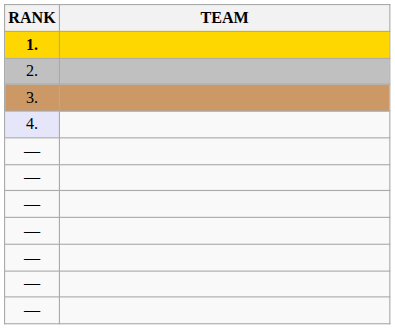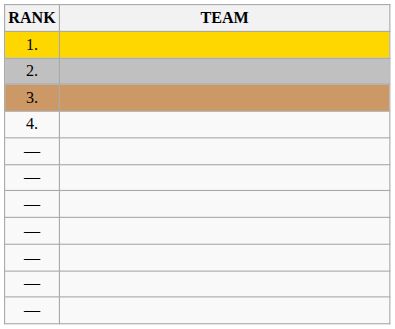(32, 44) bold -> (32, 44) normal
(32, 124) lavender background -> (32, 124) no background
